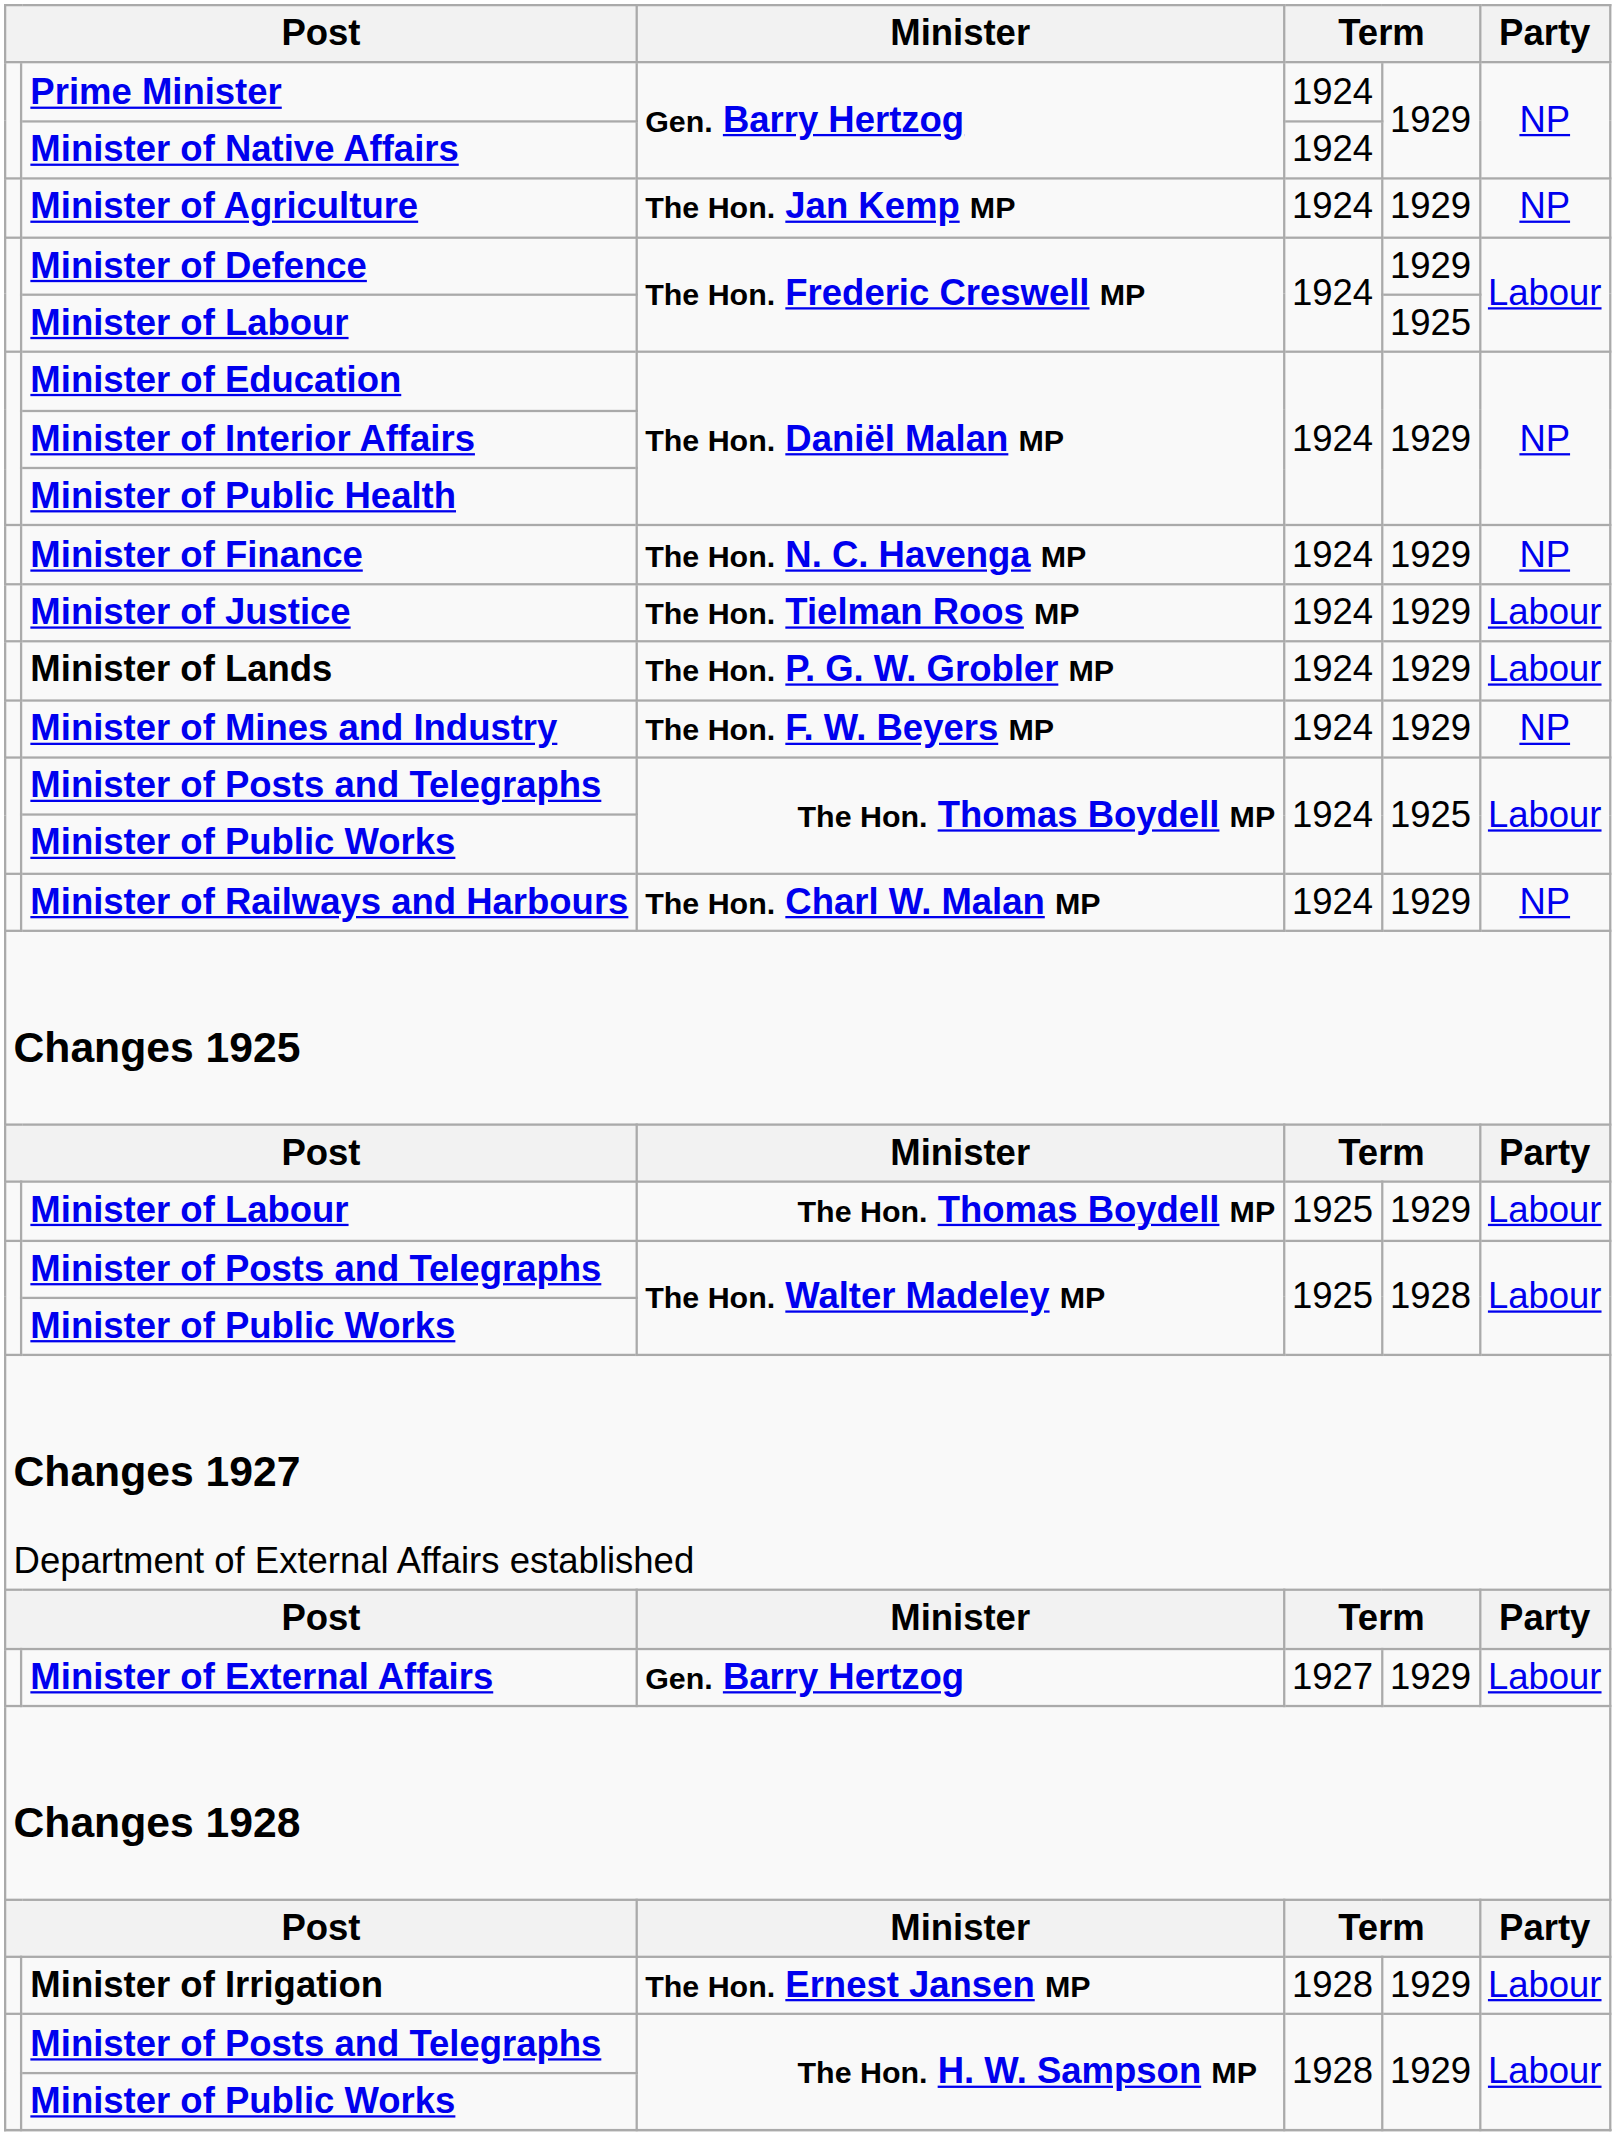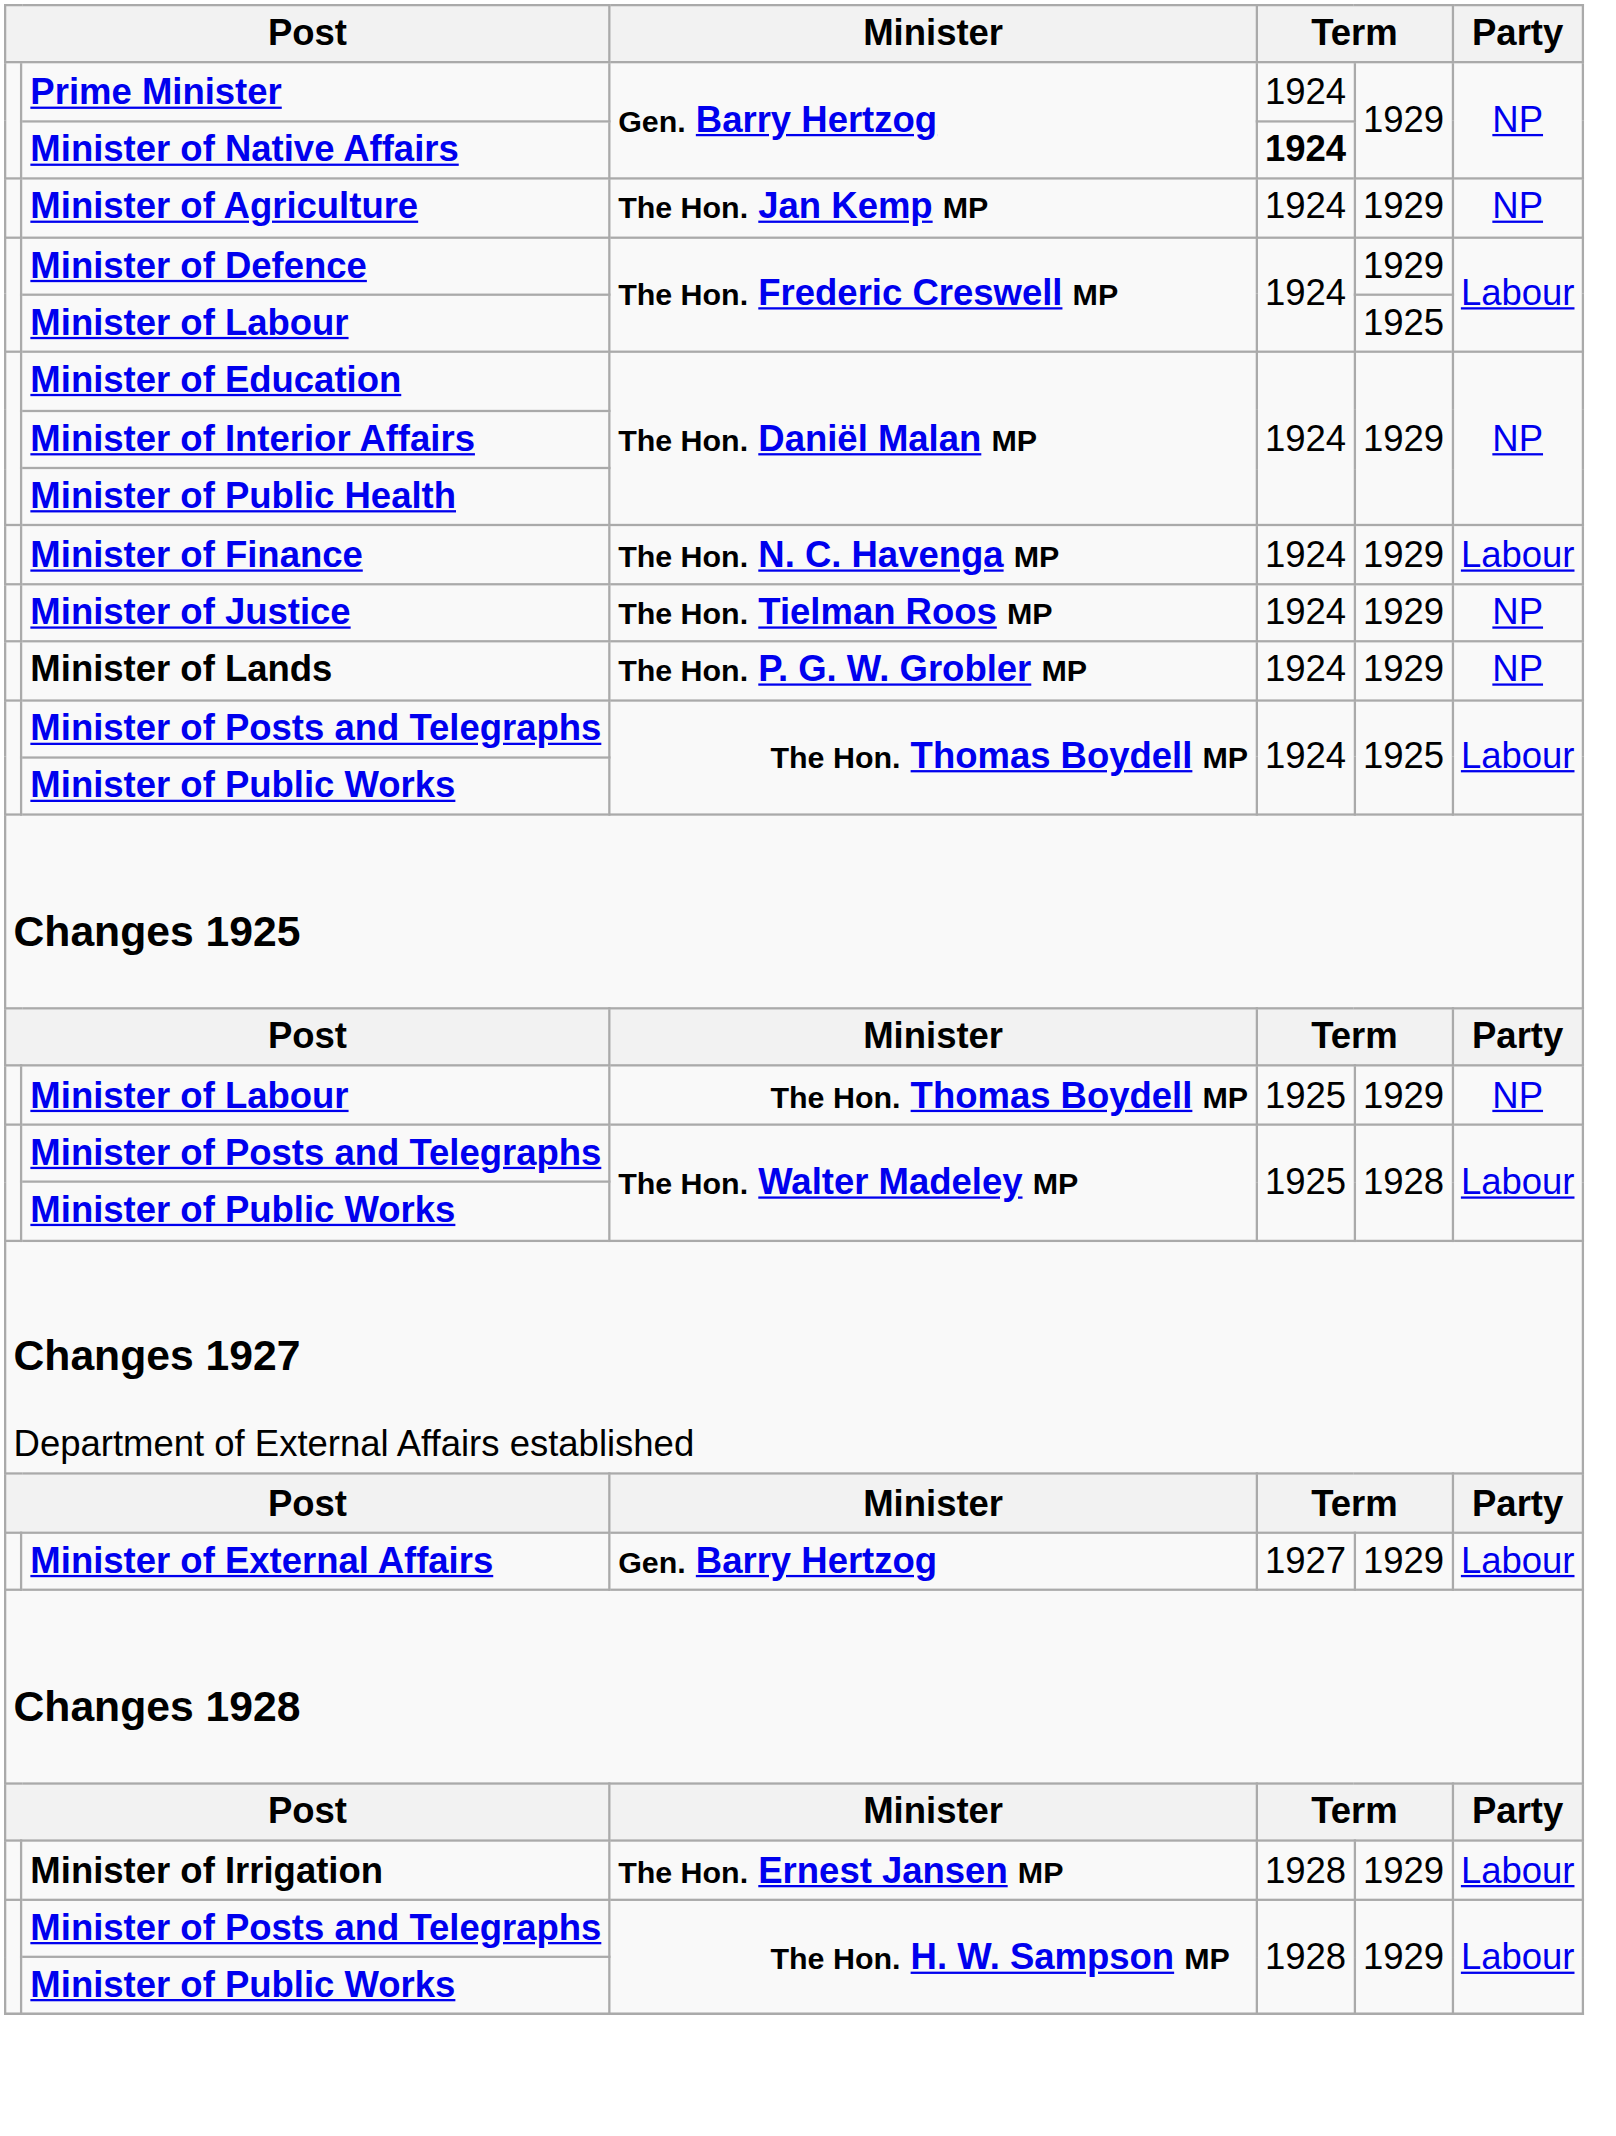(1333, 149) normal -> (1306, 149) bold
(1545, 554) NP -> (1518, 554) Labour
(1545, 611) Labour -> (1518, 611) NP
(1545, 669) Labour -> (1518, 669) NP
- row: (294, 727)
- row: (329, 901)
(1545, 1210) Labour -> (1518, 1094) NP
